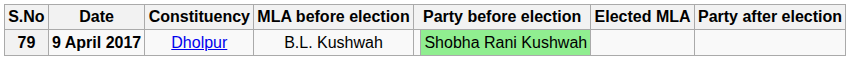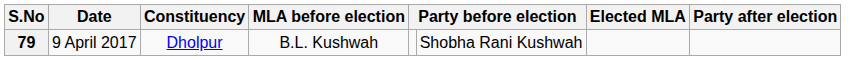(97, 42) bold -> (94, 42) normal
(506, 42) lightgreen background -> (501, 42) no background
